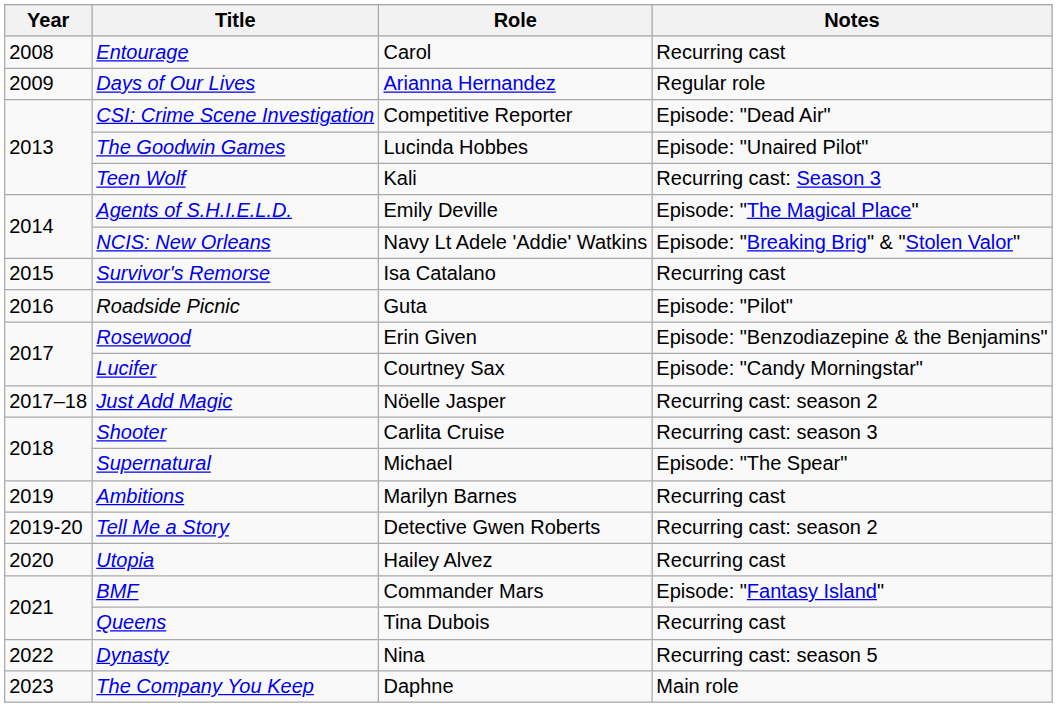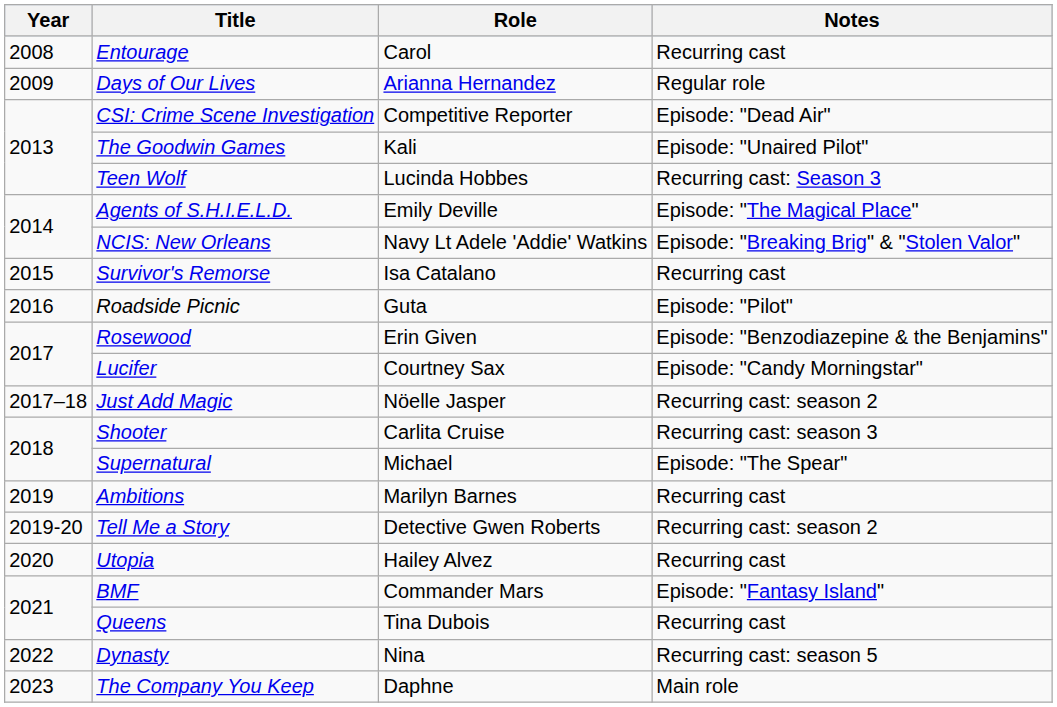(456, 147) Lucinda Hobbes -> (400, 147) Kali
(400, 178) Kali -> (456, 178) Lucinda Hobbes
